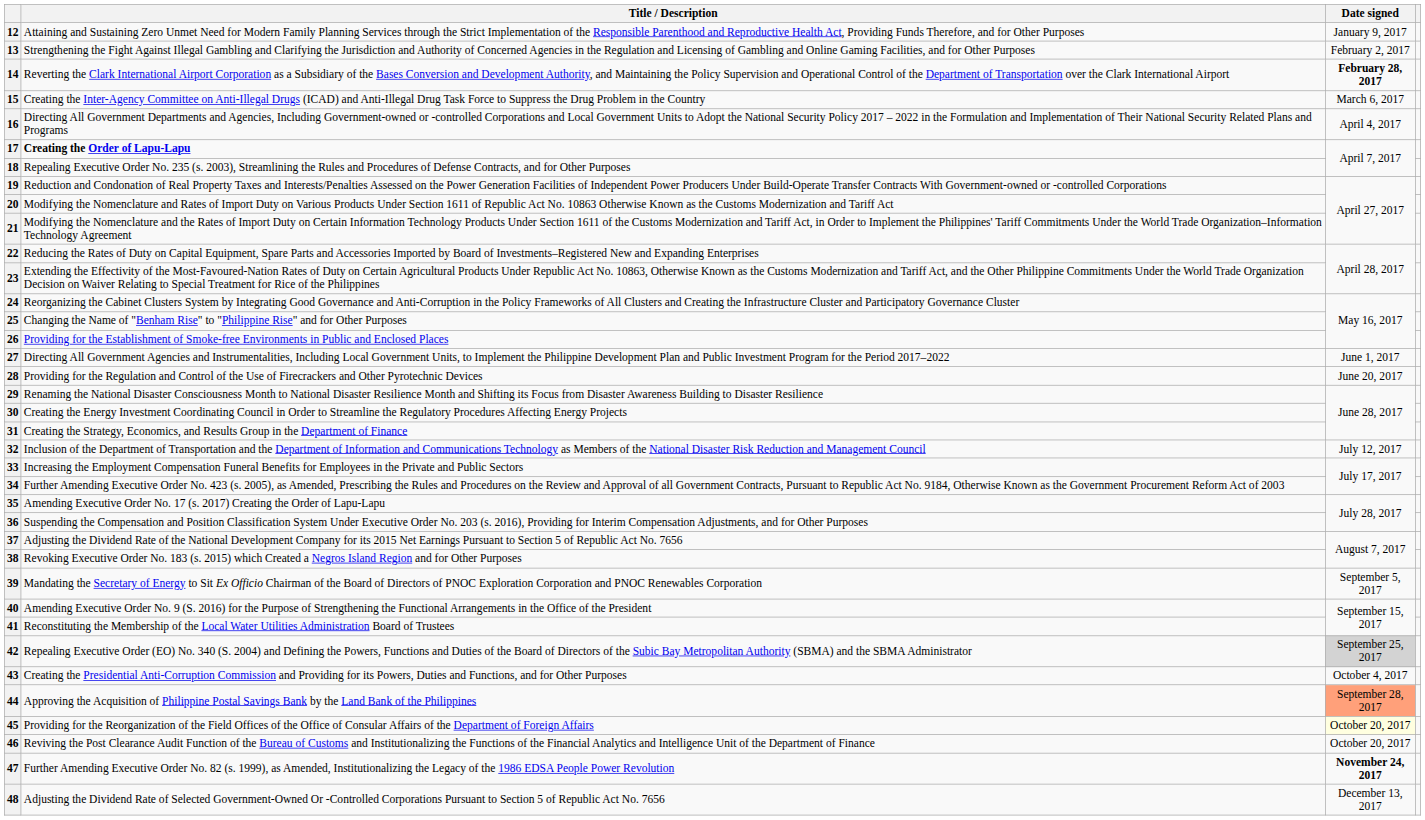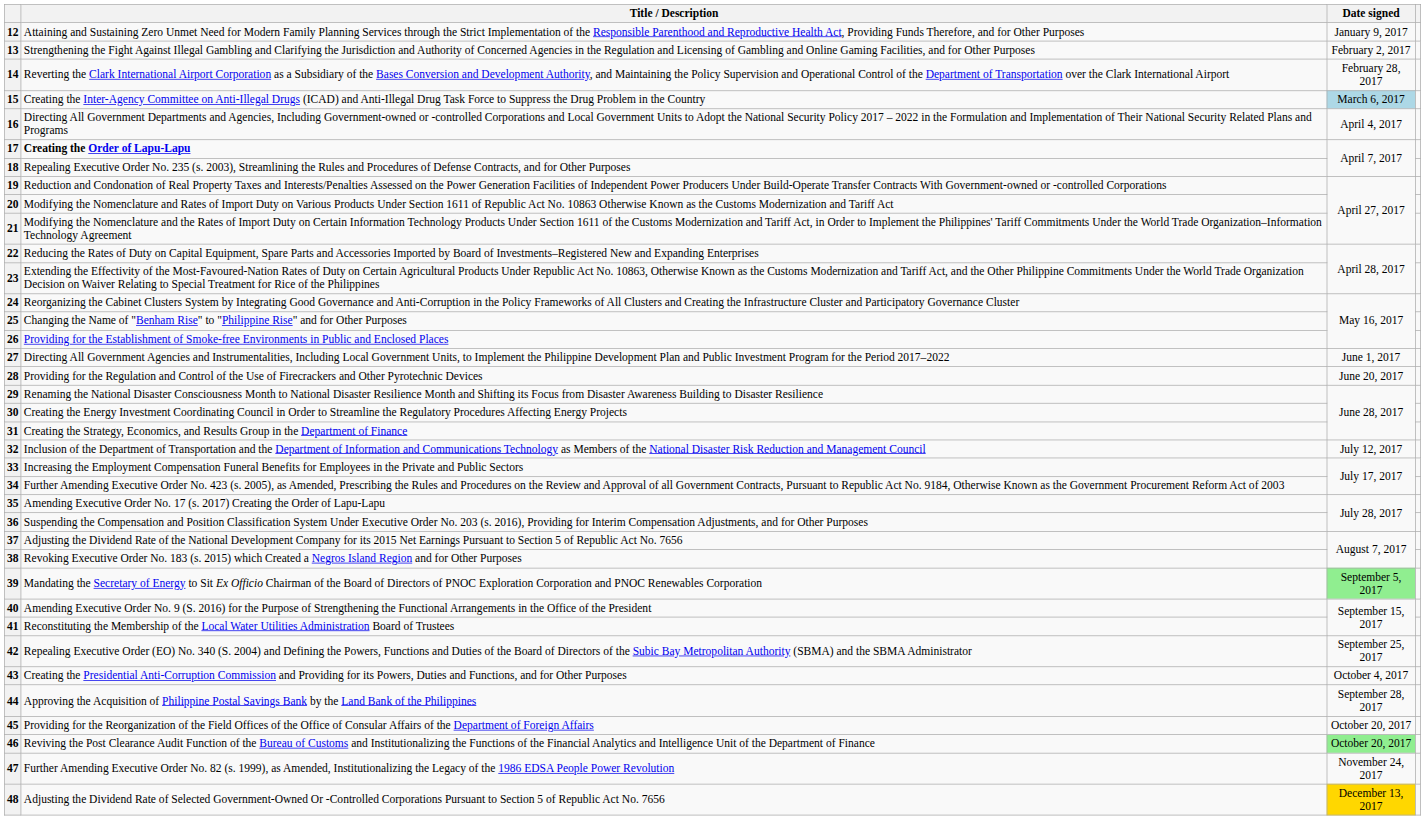(1370, 74) bold -> (1371, 74) normal
(1370, 99) no background -> (1371, 99) lightblue background
(1370, 583) no background -> (1371, 583) lightgreen background
(1370, 651) lightgrey background -> (1371, 651) no background
(1370, 700) lightsalmon background -> (1371, 700) no background
(1370, 725) lightyellow background -> (1371, 725) no background
(1370, 743) no background -> (1371, 743) lightgreen background
(1370, 768) bold -> (1371, 768) normal
(1370, 799) no background -> (1371, 799) gold background
